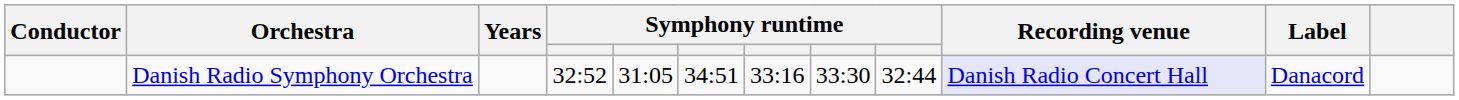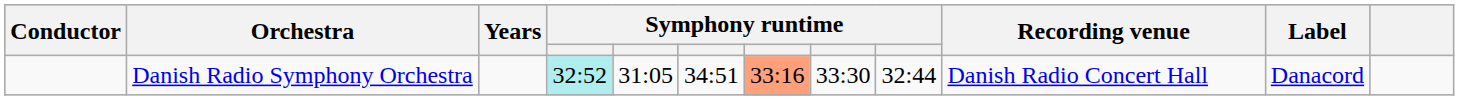(580, 75) no background -> (580, 75) paleturquoise background
(777, 75) no background -> (777, 75) lightsalmon background
(1078, 75) lavender background -> (1078, 75) no background
